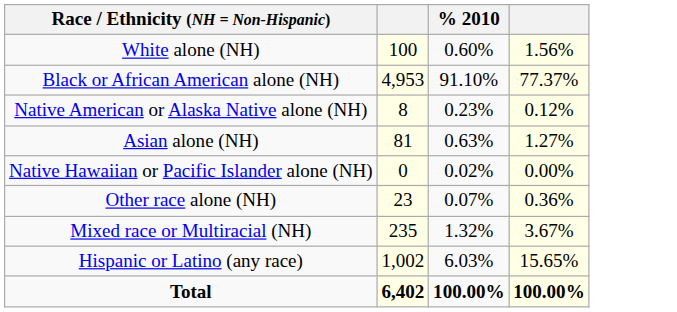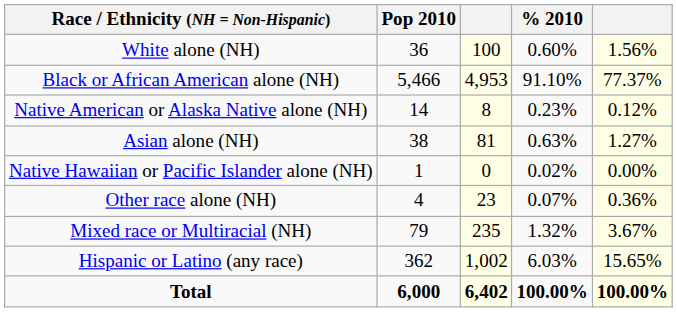+ column: (419, 19)
